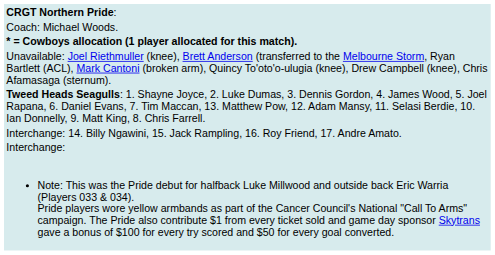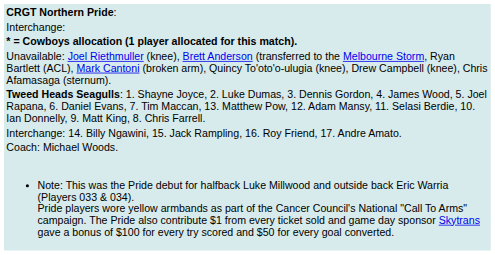(62, 27) Coach: Michael Woods. -> (36, 27) Interchange:
(36, 148) Interchange: -> (62, 148) Coach: Michael Woods.
